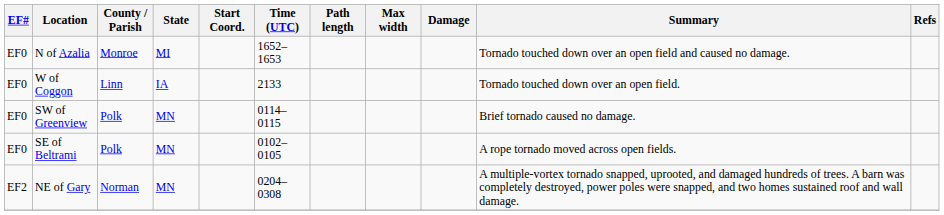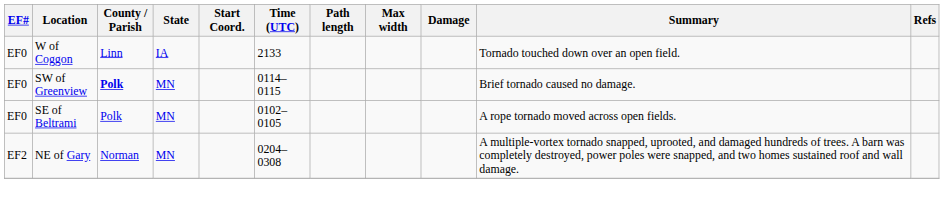- row: (62, 52)
(111, 116) normal -> (112, 84) bold
